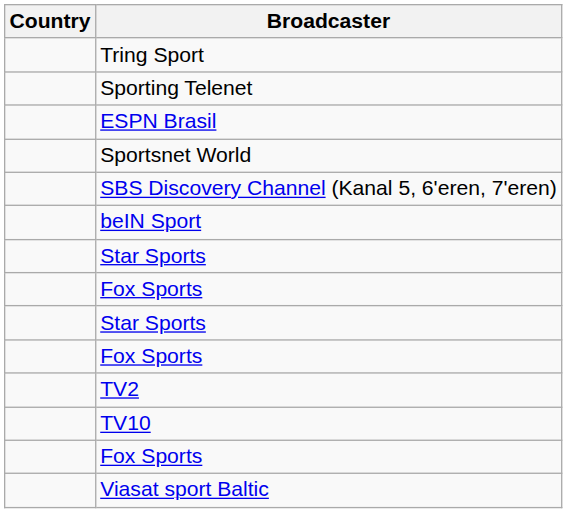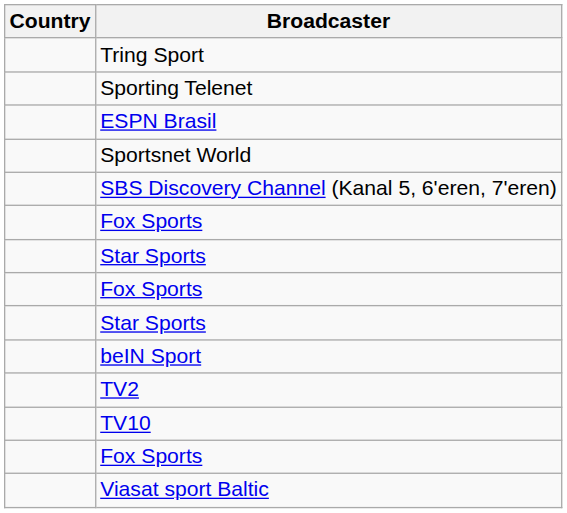(151, 222) beIN Sport -> (151, 222) Fox Sports
(151, 356) Fox Sports -> (151, 356) beIN Sport
